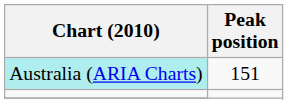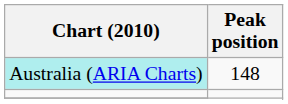(245, 73) 151 -> (245, 73) 148
